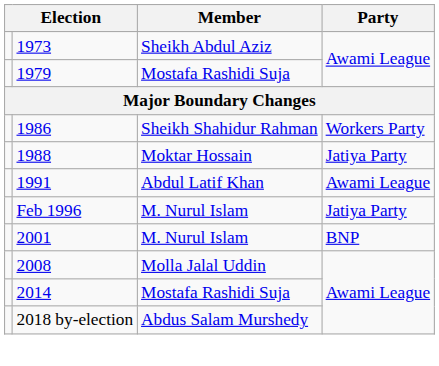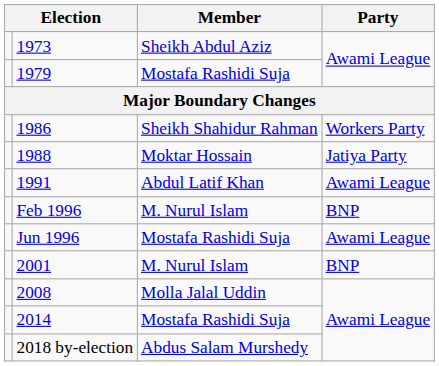(366, 210) Jatiya Party -> (342, 210) BNP
+ row: (48, 237)
